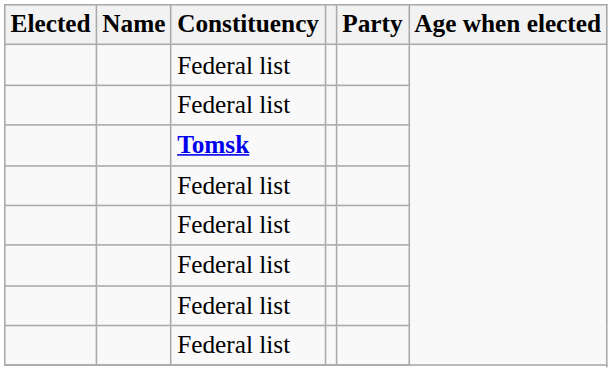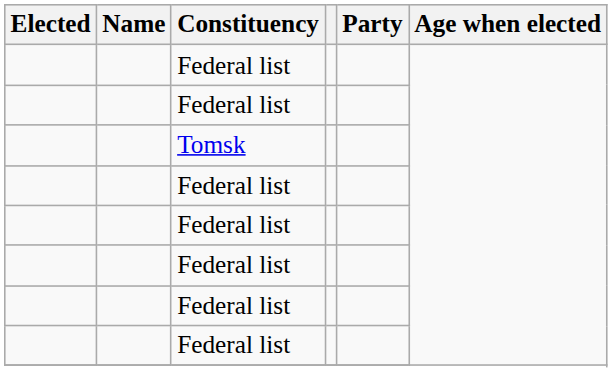(213, 144) bold -> (211, 144) normal
